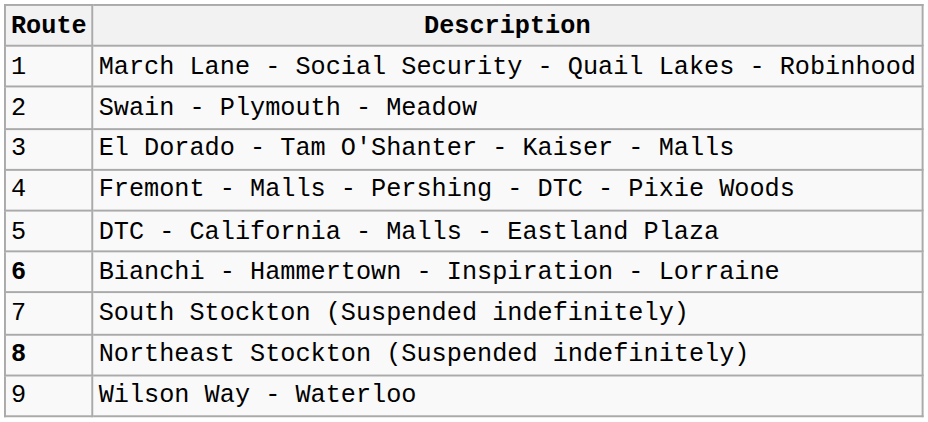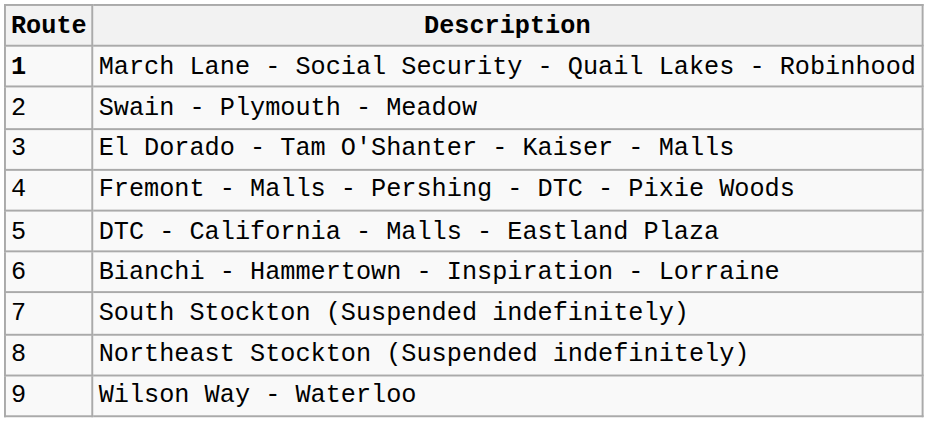(19, 67) normal -> (19, 67) bold
(19, 272) bold -> (19, 272) normal
(19, 354) bold -> (19, 354) normal
